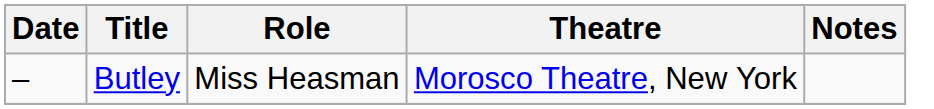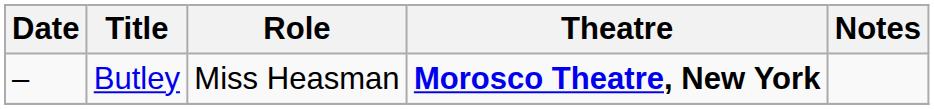(605, 78) normal -> (617, 78) bold
